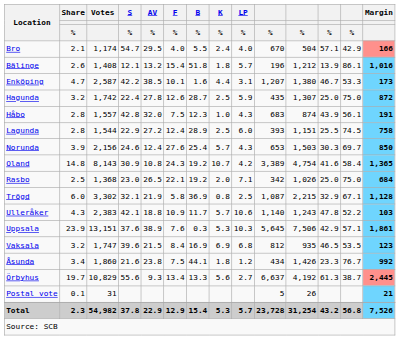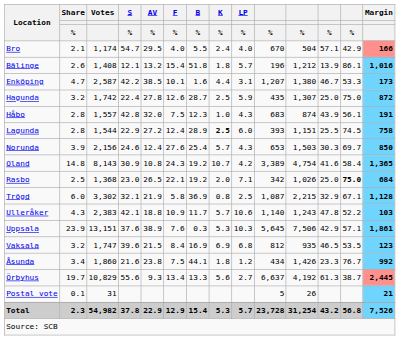(223, 131) normal -> (223, 131) bold
(352, 180) normal -> (352, 180) bold
